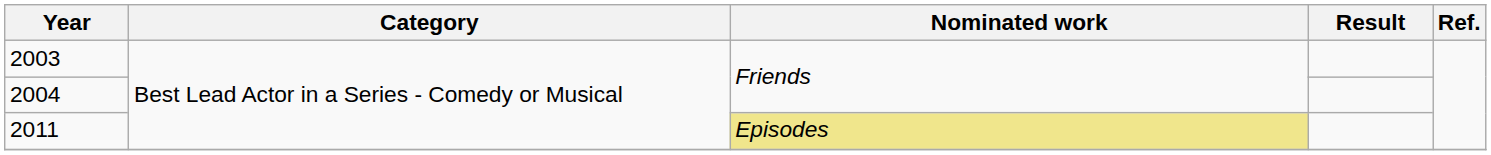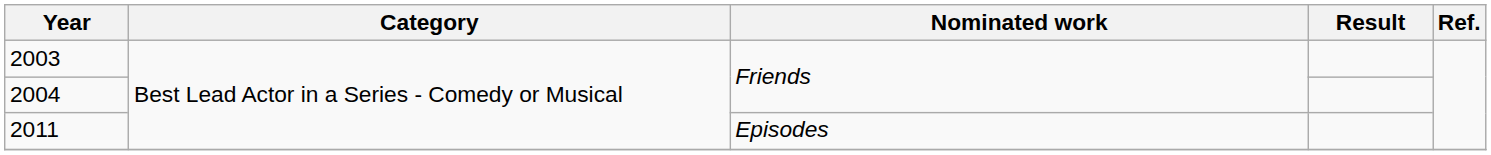(782, 130) khaki background -> (782, 130) no background
